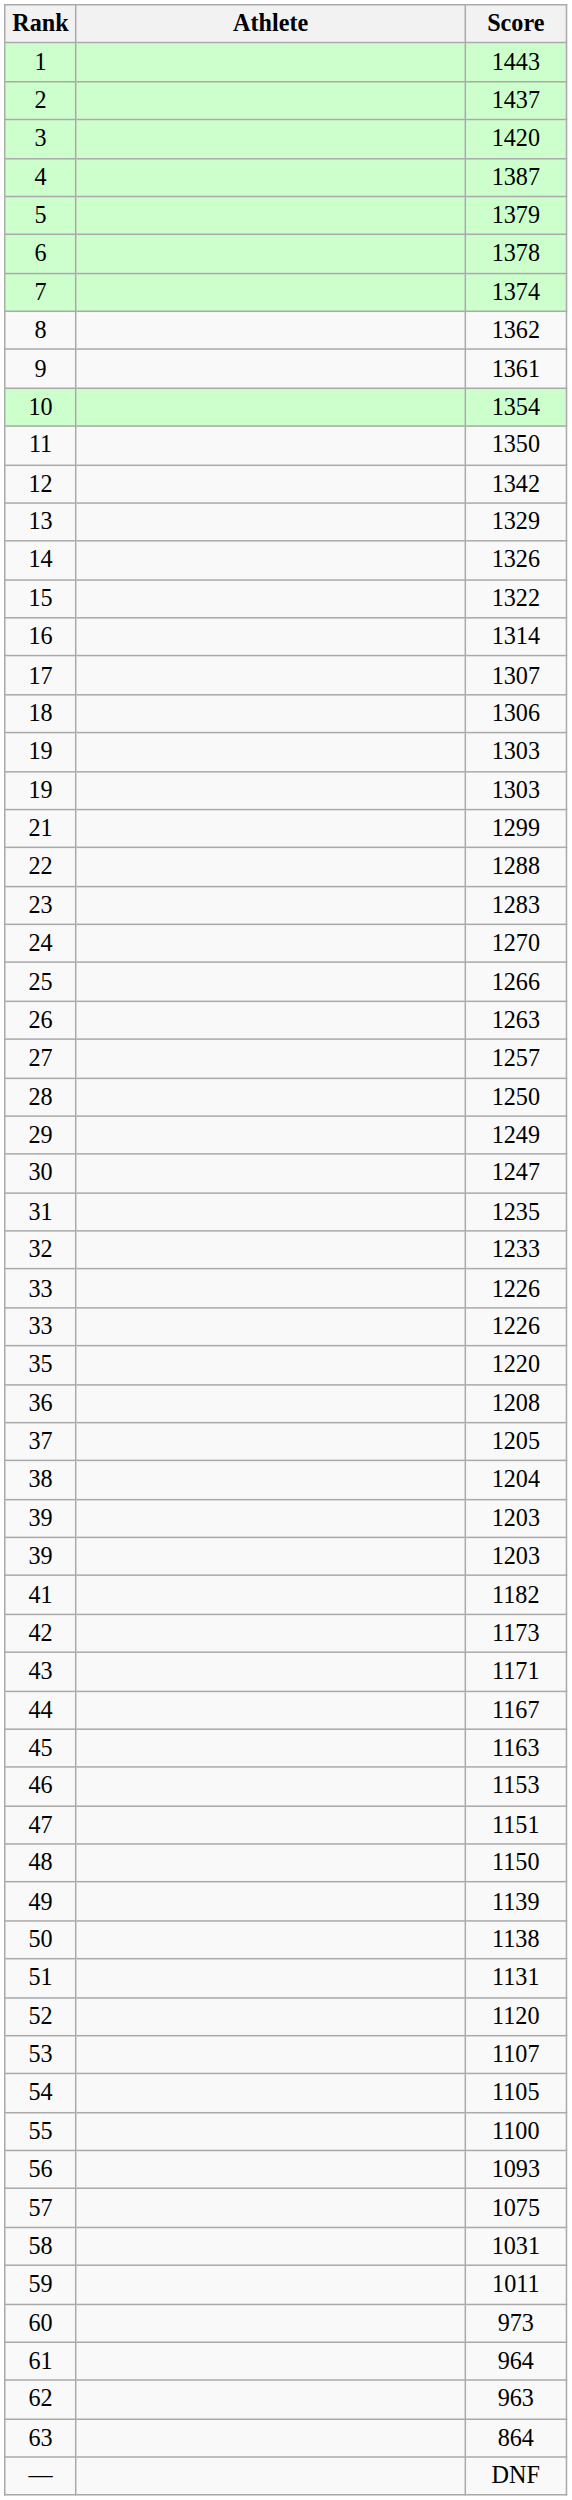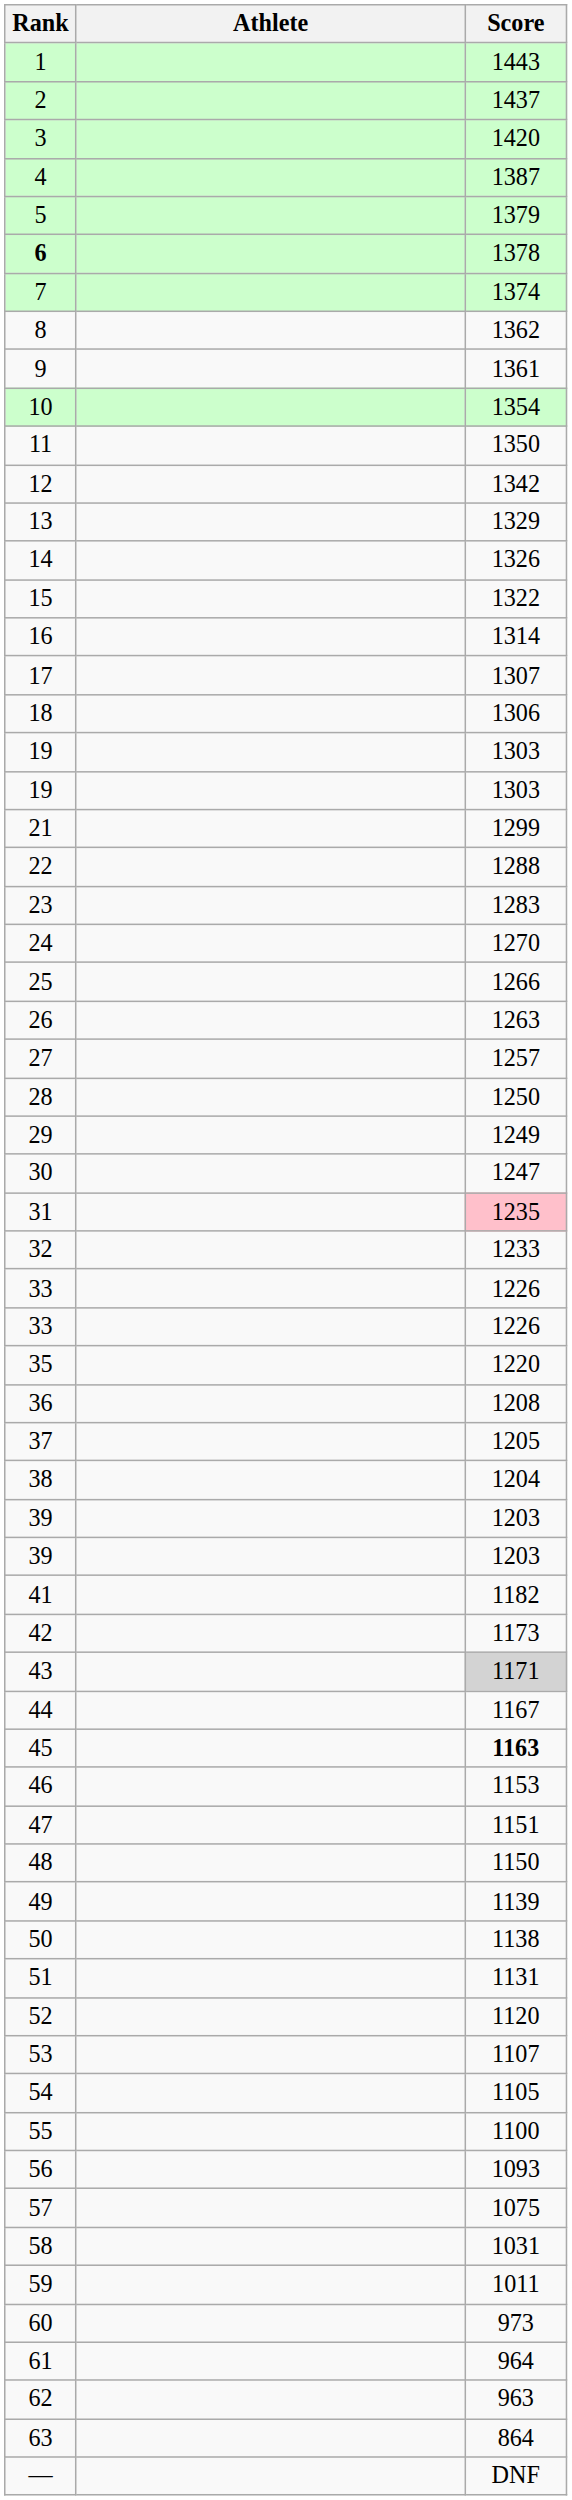(41, 253) normal -> (41, 253) bold
(516, 1211) no background -> (516, 1211) pink background
(516, 1671) no background -> (516, 1671) lightgrey background
(516, 1747) normal -> (516, 1747) bold
